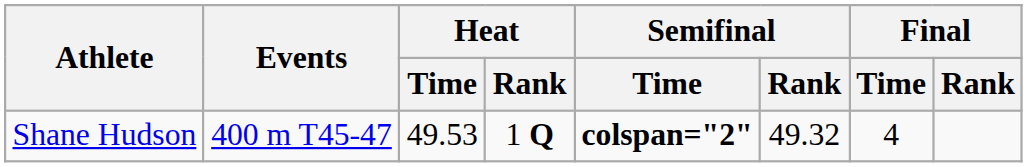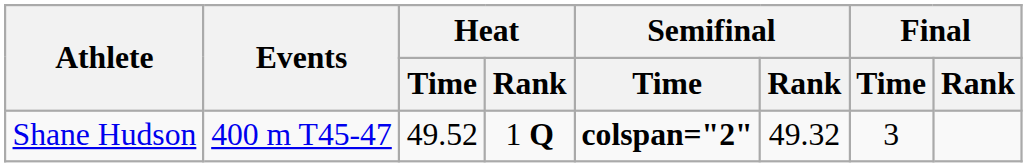(442, 135) 49.53 -> (442, 135) 49.52
(891, 135) 4 -> (891, 135) 3
